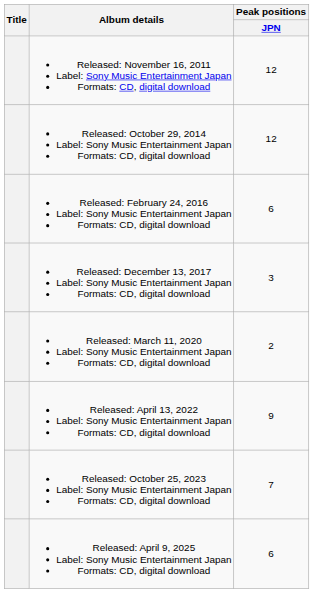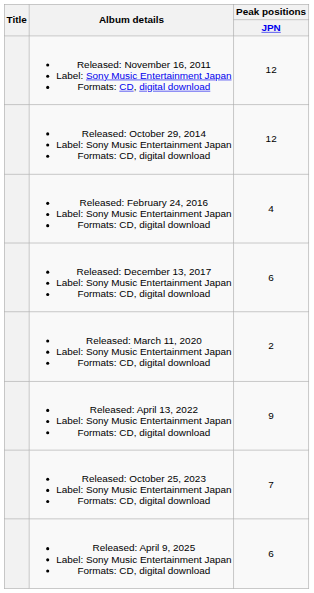(271, 208) 6 -> (271, 208) 4
(271, 277) 3 -> (271, 277) 6
